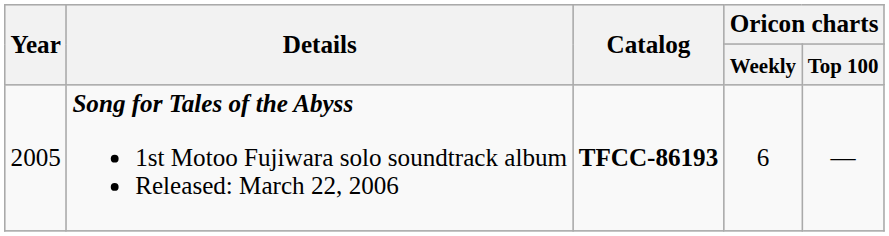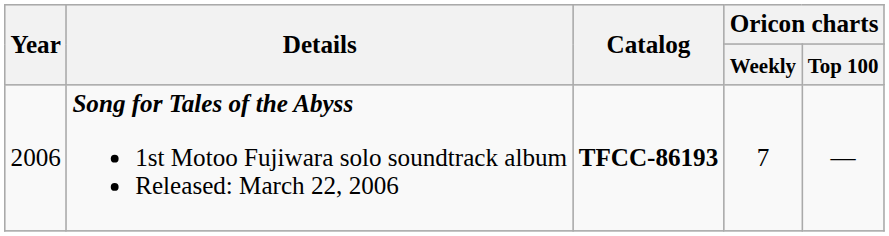(36, 157) 2005 -> (36, 157) 2006
(763, 157) 6 -> (763, 157) 7
